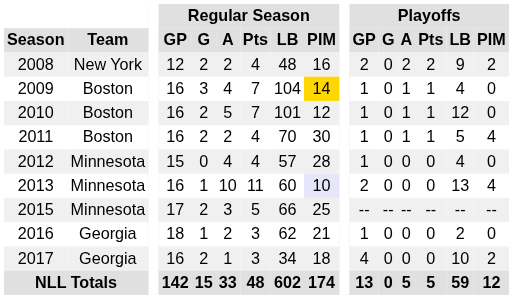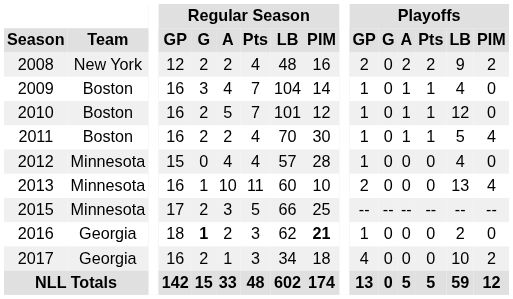(321, 88) gold background -> (321, 88) no background
(321, 185) lavender background -> (321, 185) no background
(204, 234) normal -> (204, 234) bold
(321, 234) normal -> (321, 234) bold
